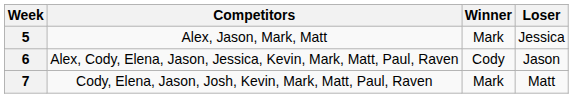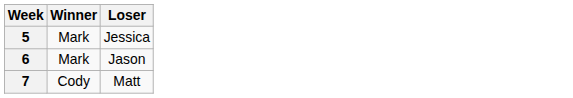- column: (254, 15)
(488, 59) Cody -> (74, 59) Mark
(488, 81) Mark -> (74, 81) Cody
